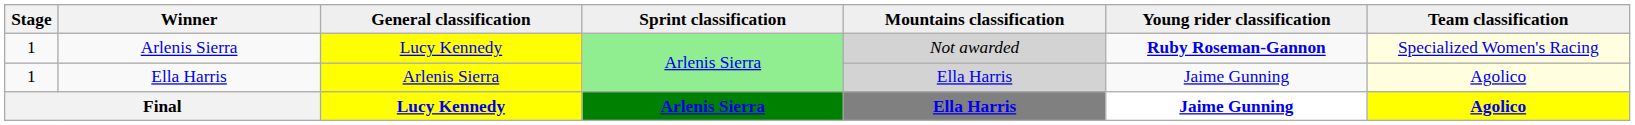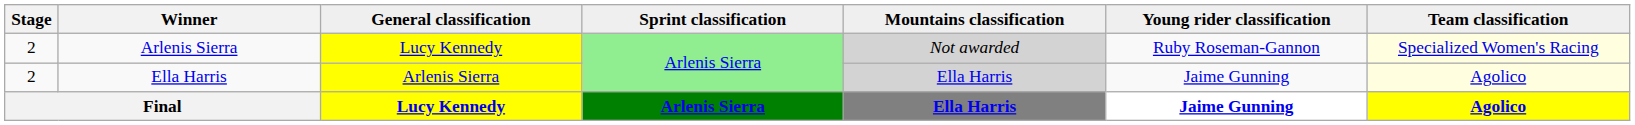(31, 48) 1 -> (31, 48) 2
(1236, 48) bold -> (1236, 48) normal
(31, 77) 1 -> (31, 77) 2
